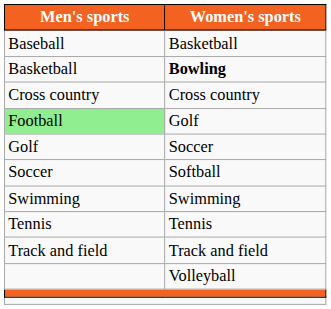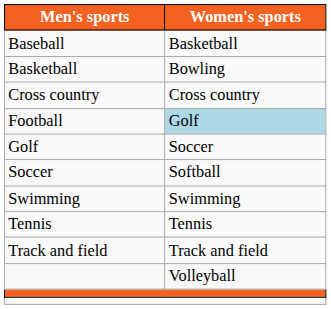(197, 69) bold -> (197, 69) normal
(35, 120) lightgreen background -> (35, 120) no background
(184, 120) no background -> (184, 120) lightblue background
